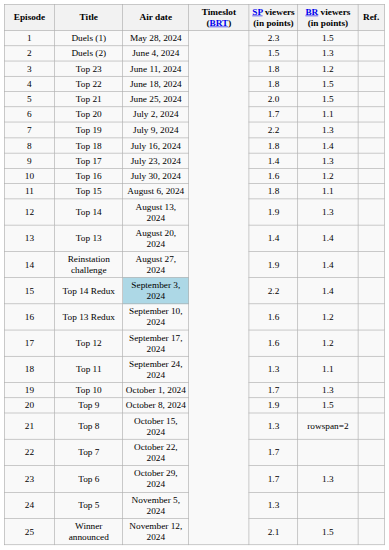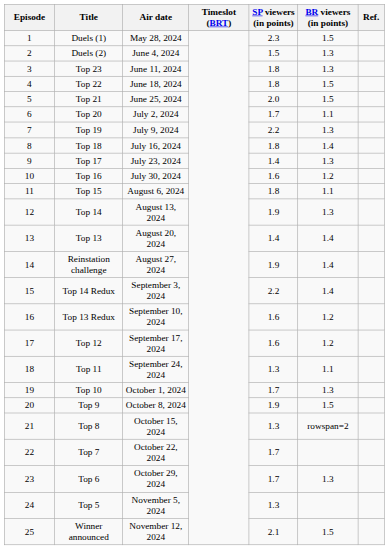(328, 69) 1.2 -> (328, 69) 1.3
(156, 291) lightblue background -> (156, 291) no background
